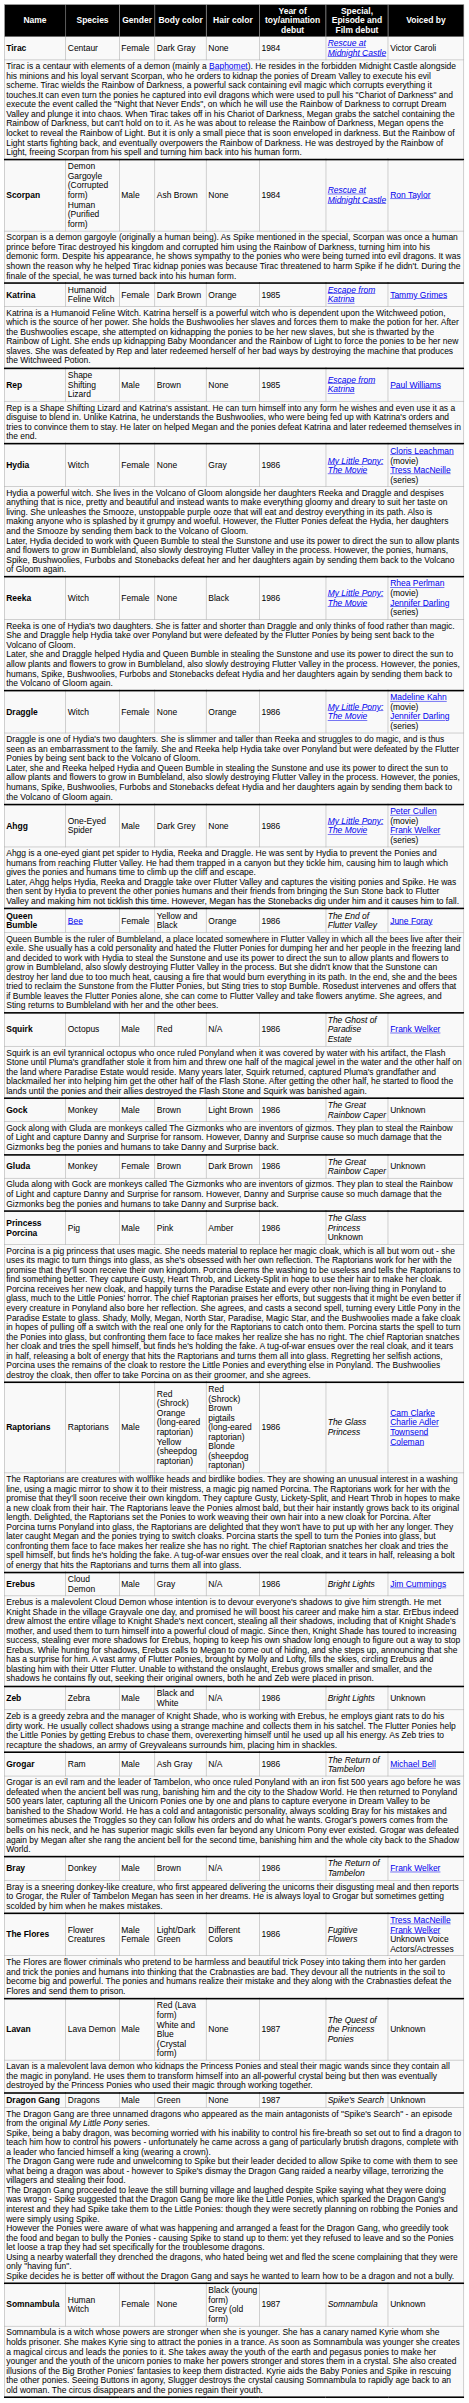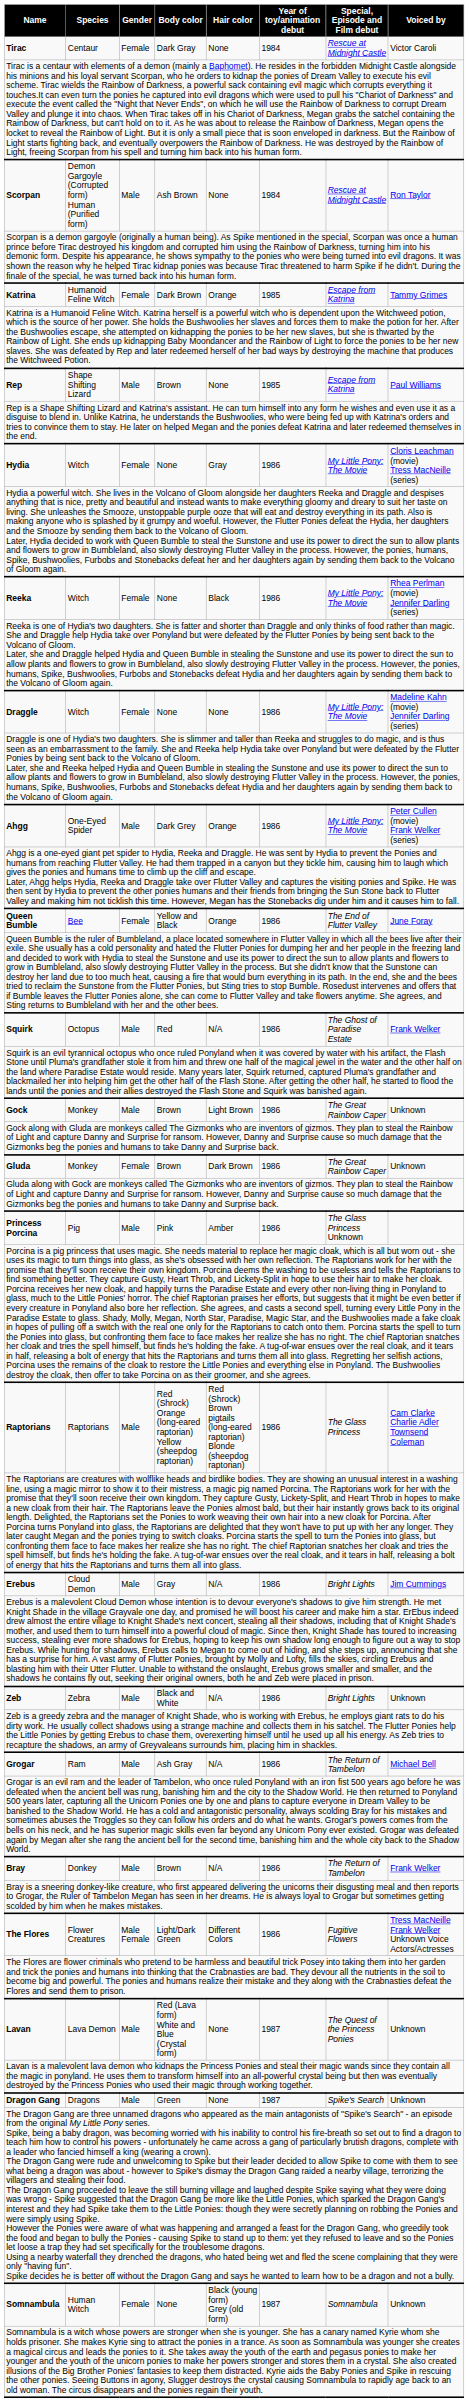(222, 712) Orange -> (218, 712) None
(218, 826) None -> (222, 826) Orange
